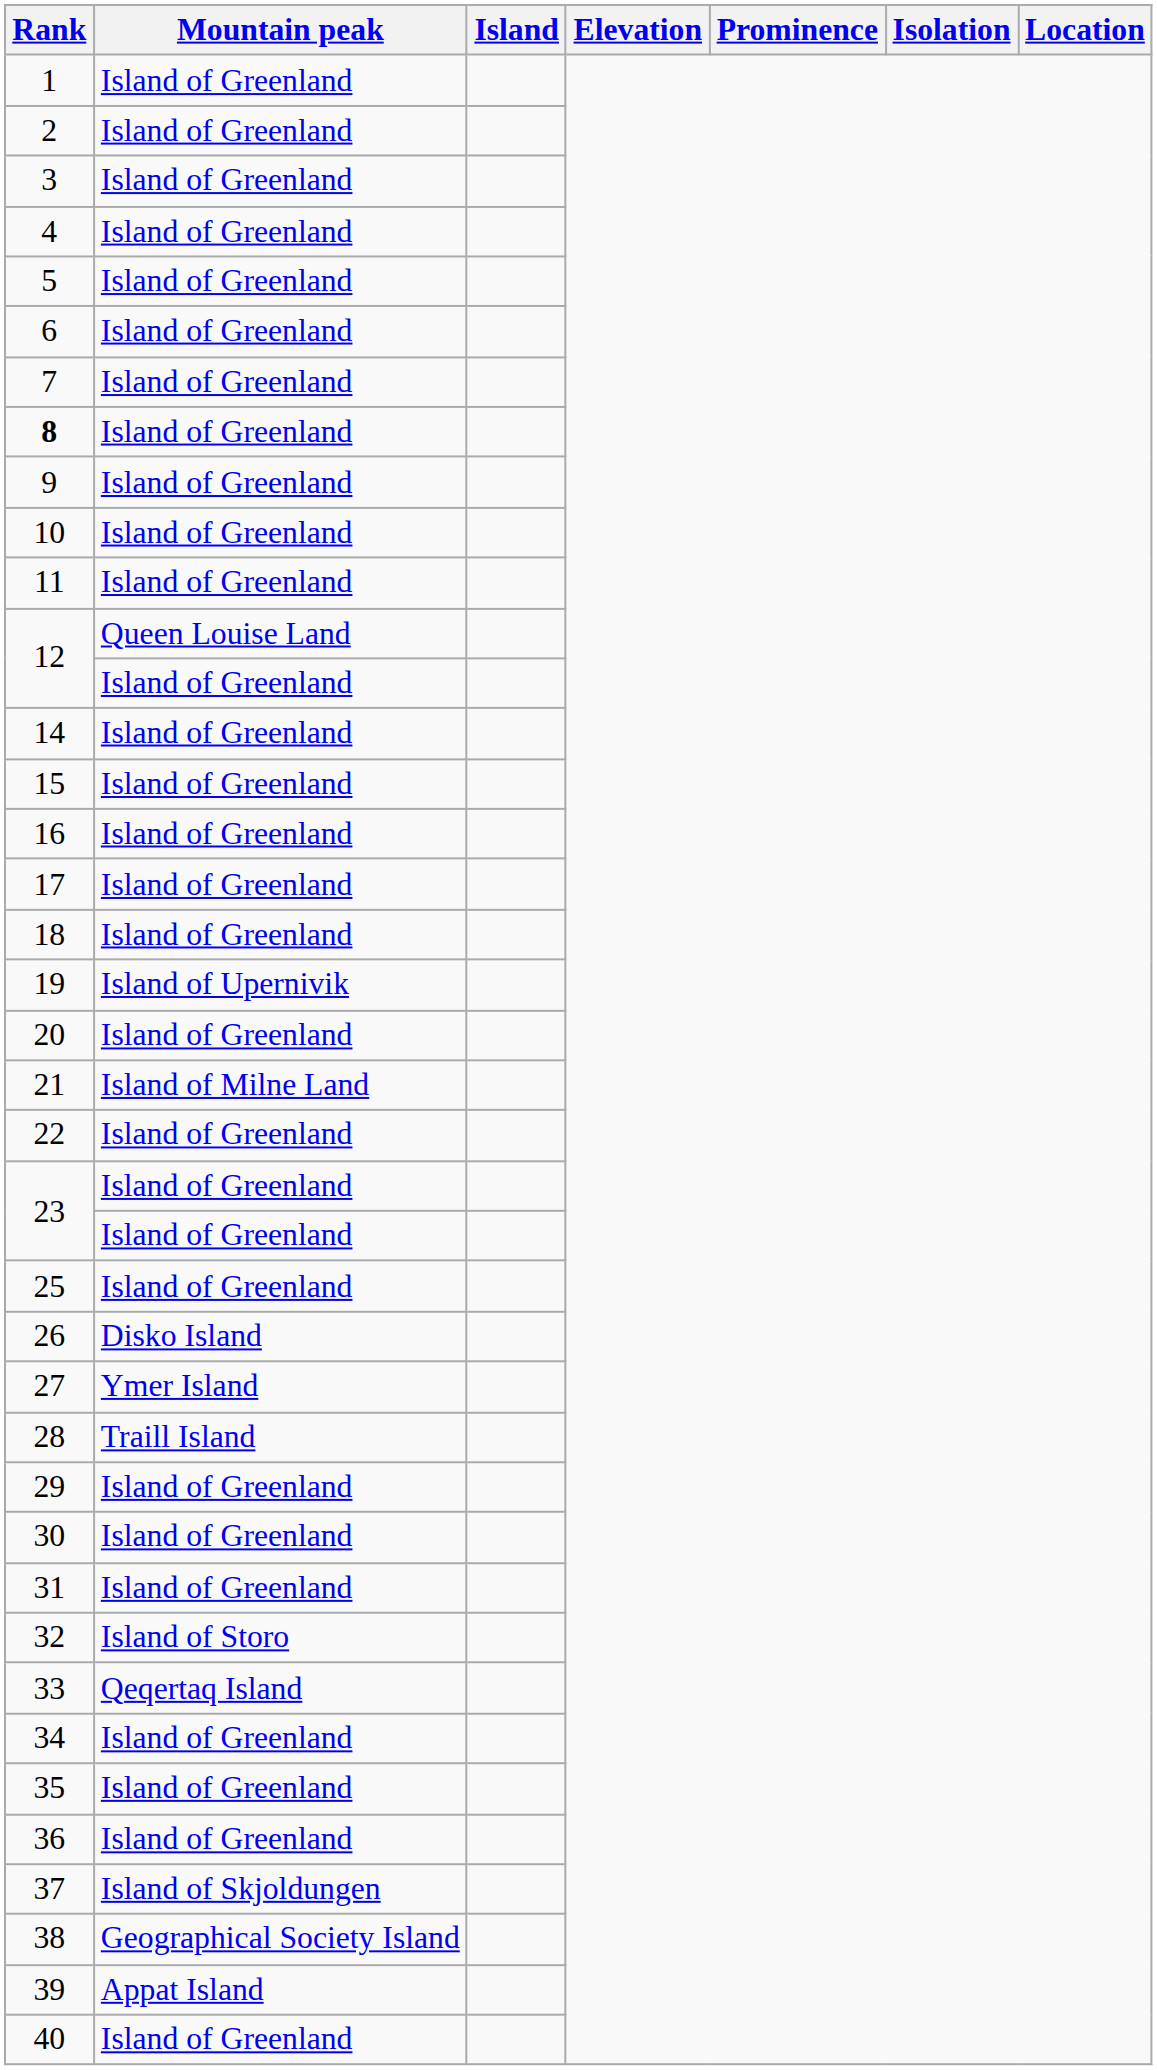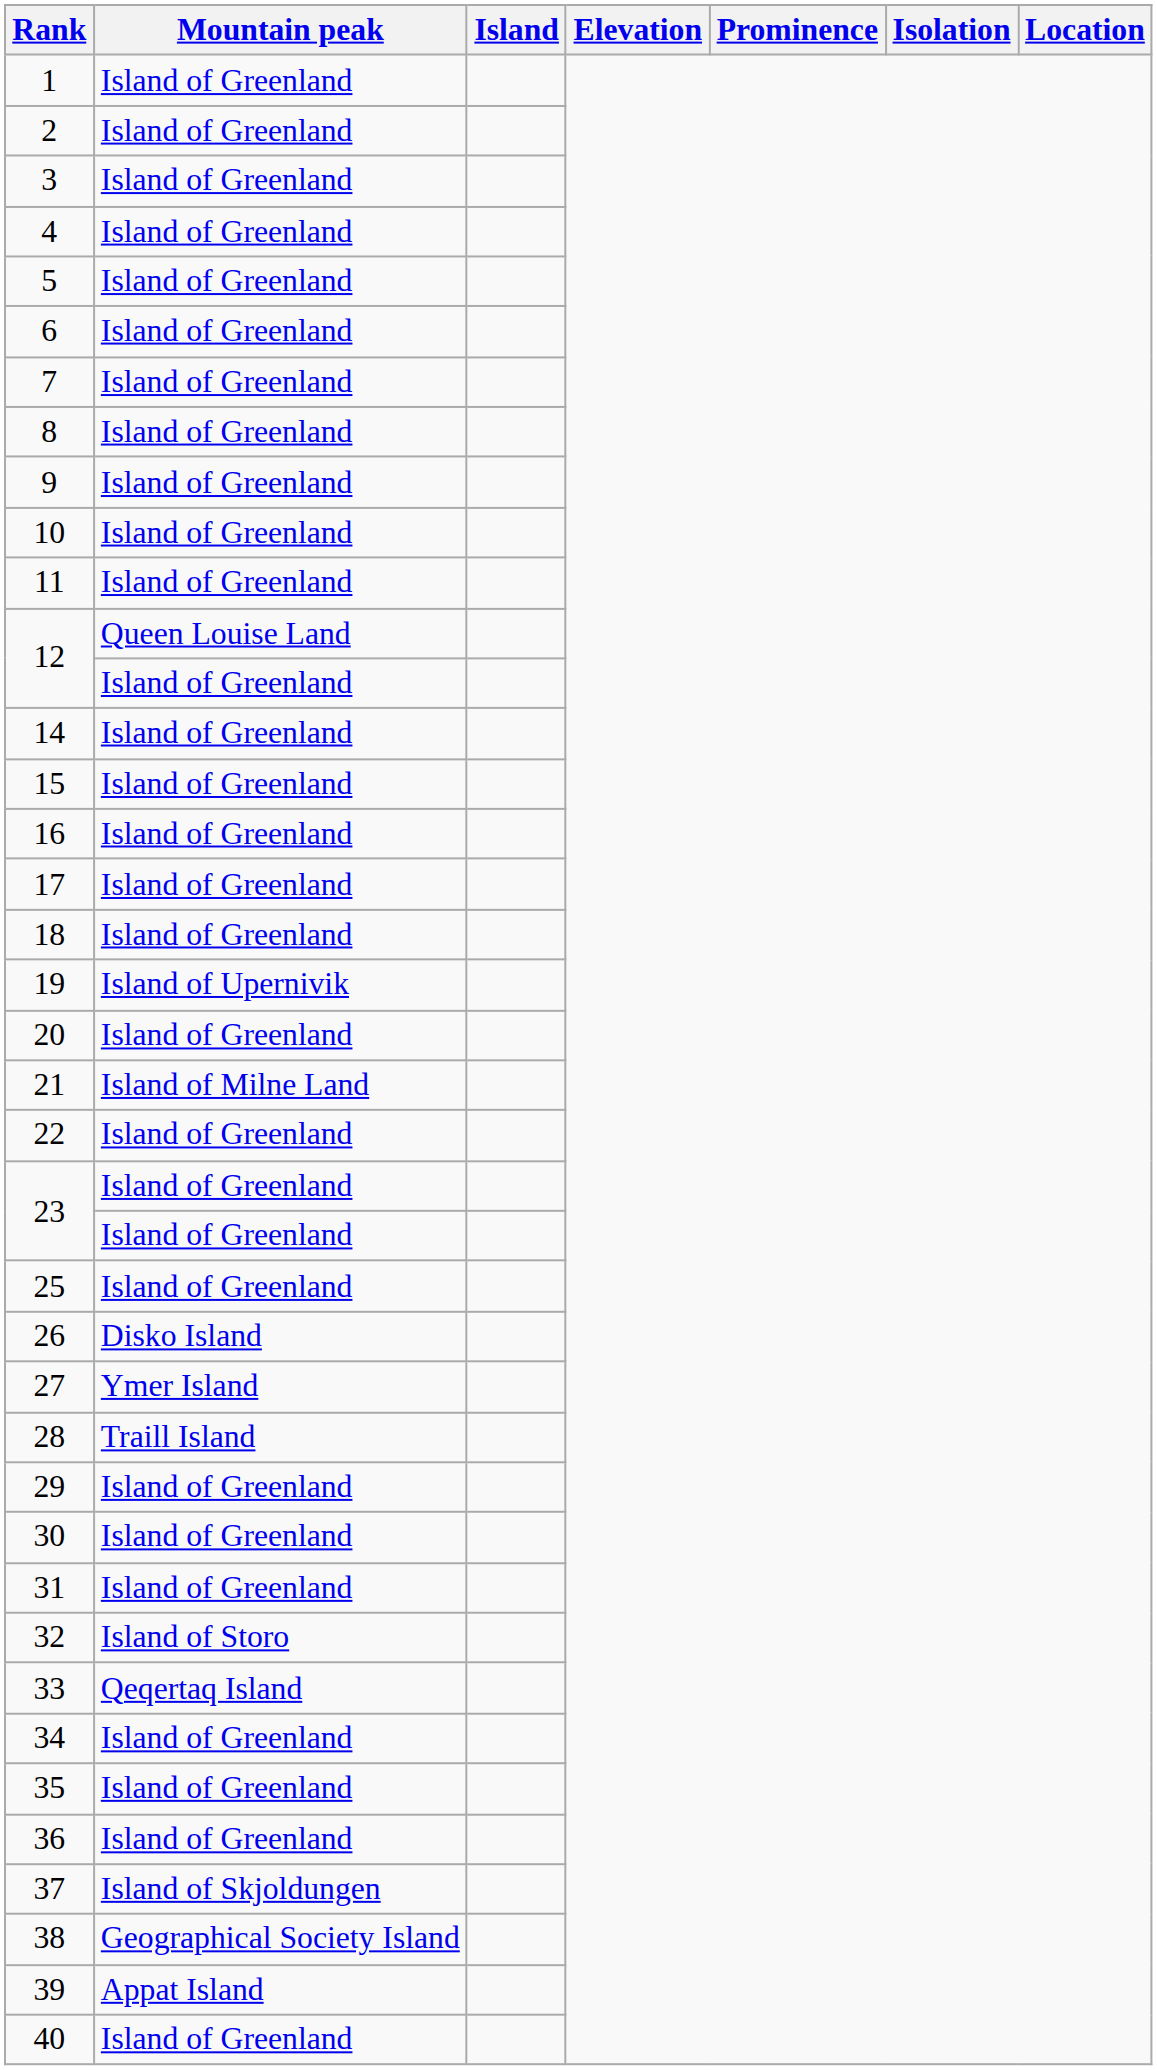(49, 431) bold -> (49, 431) normal
